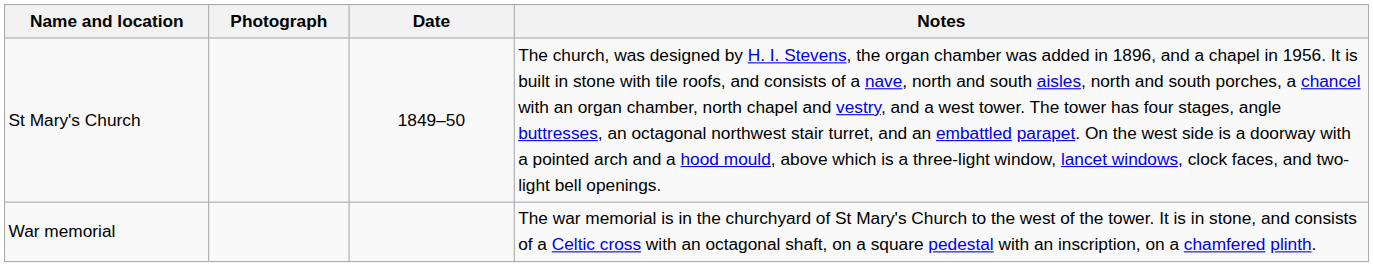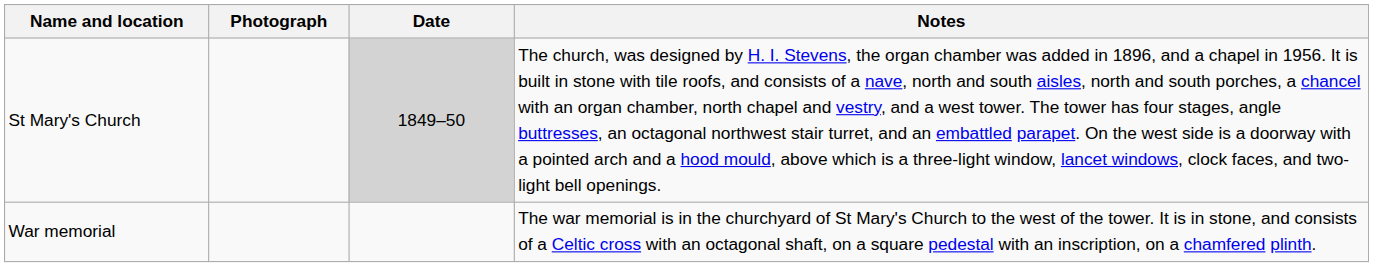(431, 120) no background -> (431, 120) lightgrey background
